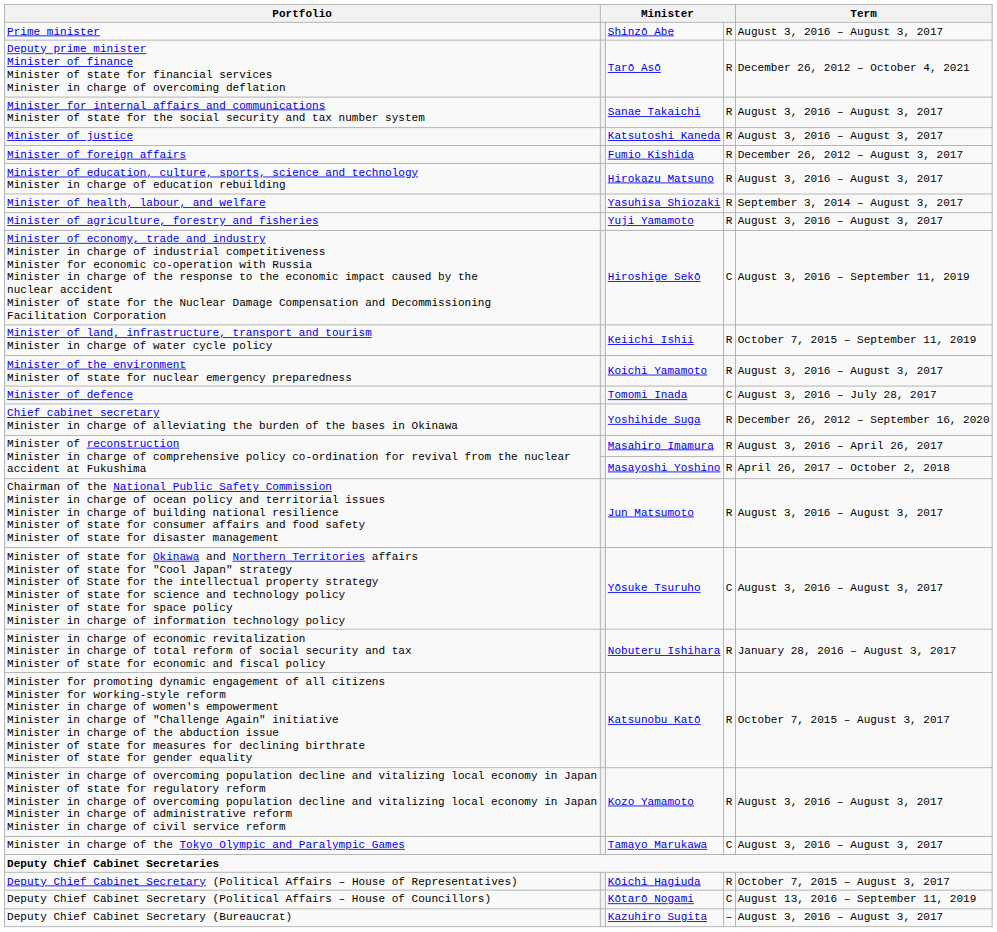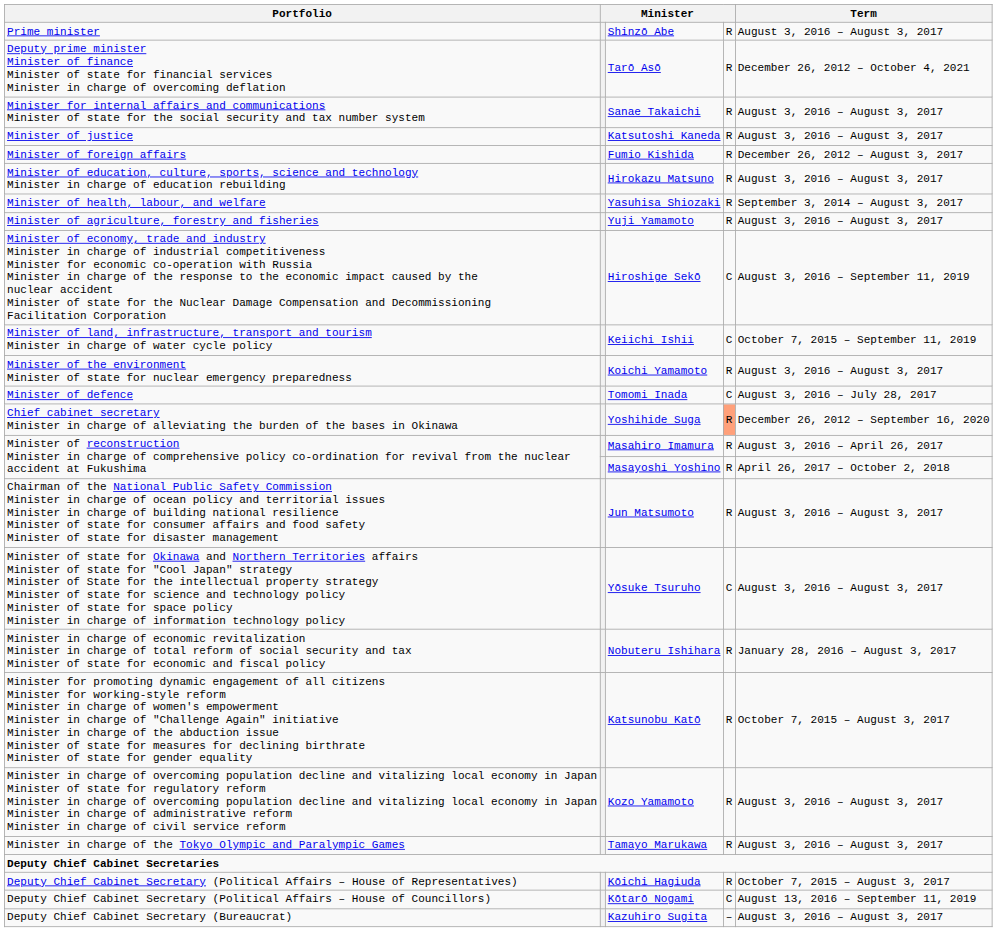(729, 340) R -> (729, 340) C
(729, 420) no background -> (729, 420) lightsalmon background
(729, 845) C -> (729, 845) R
